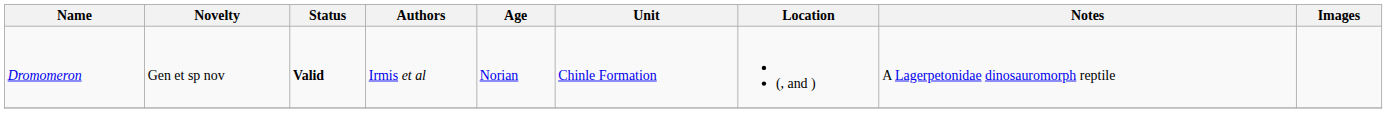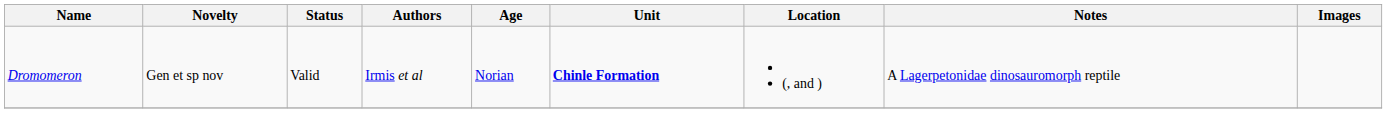(308, 75) bold -> (305, 75) normal
(607, 75) normal -> (606, 75) bold
